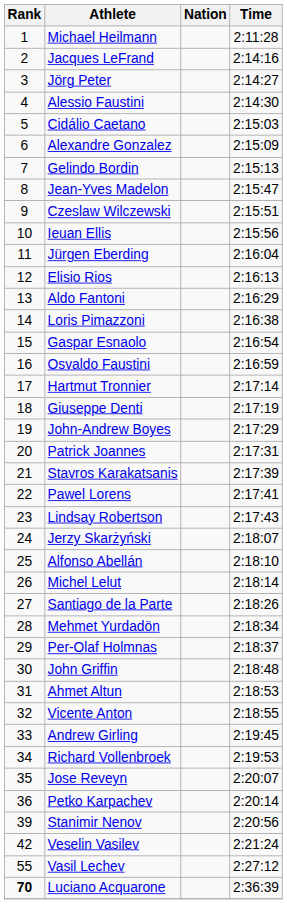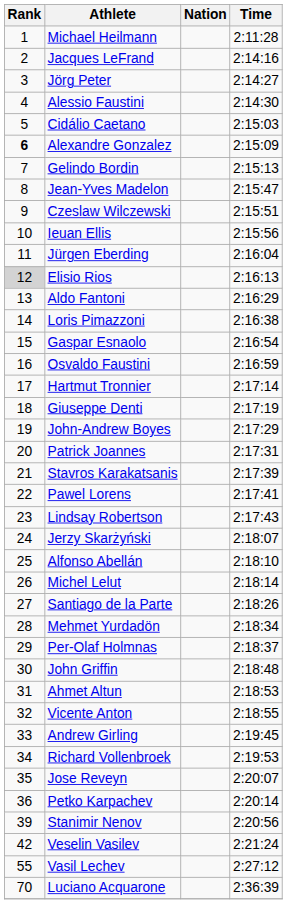(24, 146) normal -> (24, 146) bold
(24, 277) no background -> (24, 277) lightgrey background
(24, 888) bold -> (24, 888) normal
